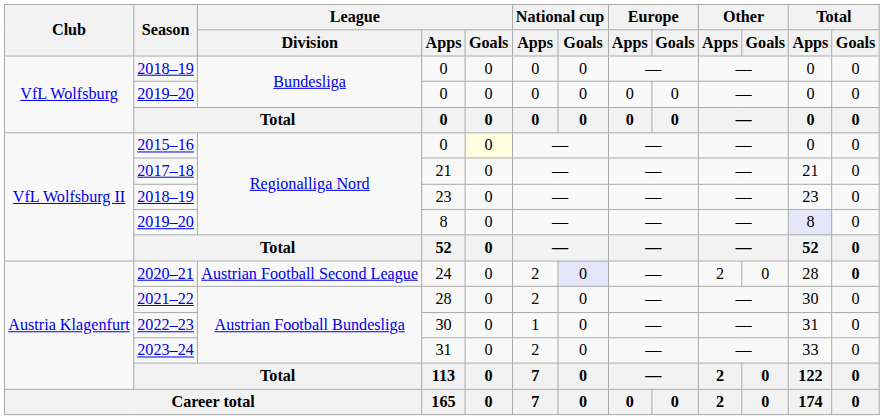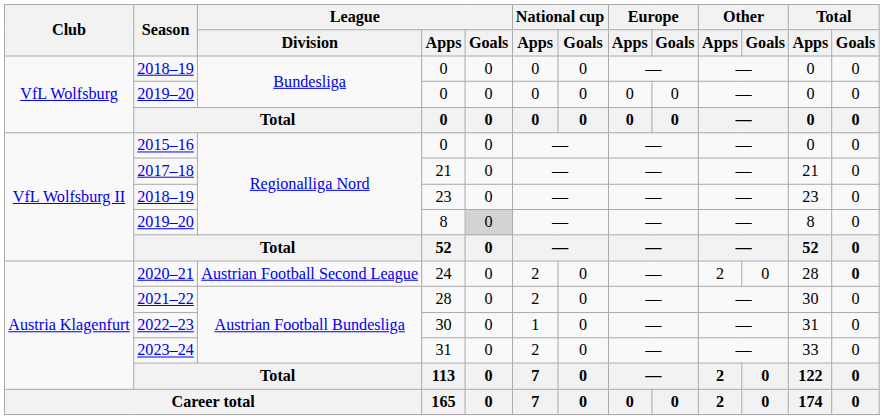(489, 145) lightyellow background -> (489, 145) no background
(489, 222) no background -> (489, 222) lightgrey background
(810, 222) lavender background -> (810, 222) no background
(583, 273) lavender background -> (583, 273) no background
